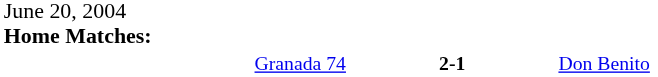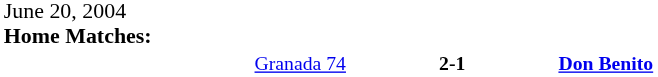(604, 63) normal -> (606, 63) bold
